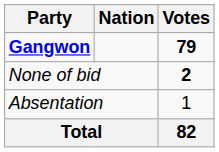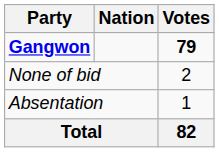(186, 75) bold -> (186, 75) normal
